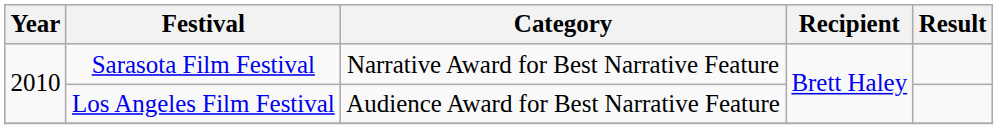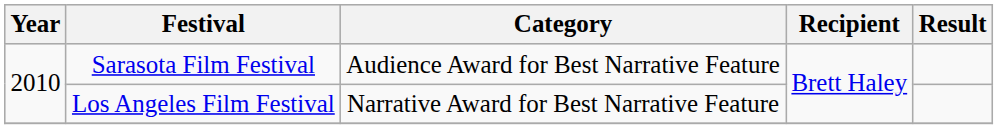(563, 63) Narrative Award for Best Narrative Feature -> (563, 63) Audience Award for Best Narrative Feature
(563, 103) Audience Award for Best Narrative Feature -> (563, 103) Narrative Award for Best Narrative Feature
